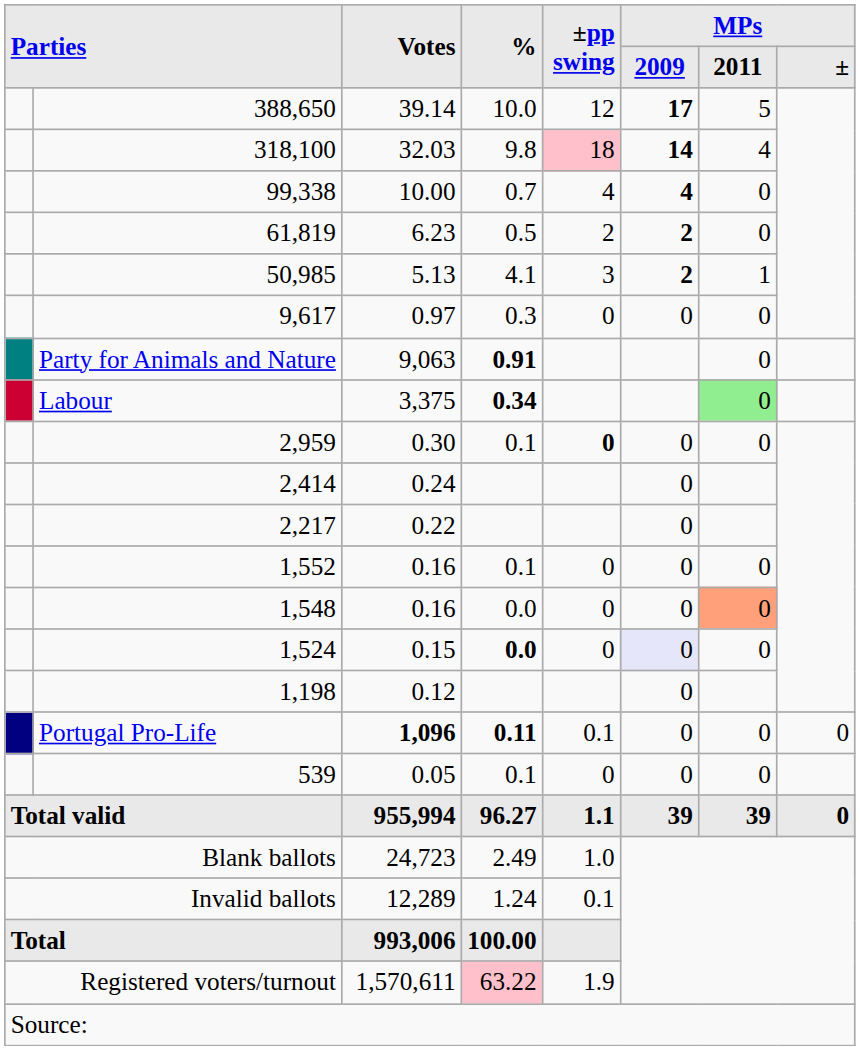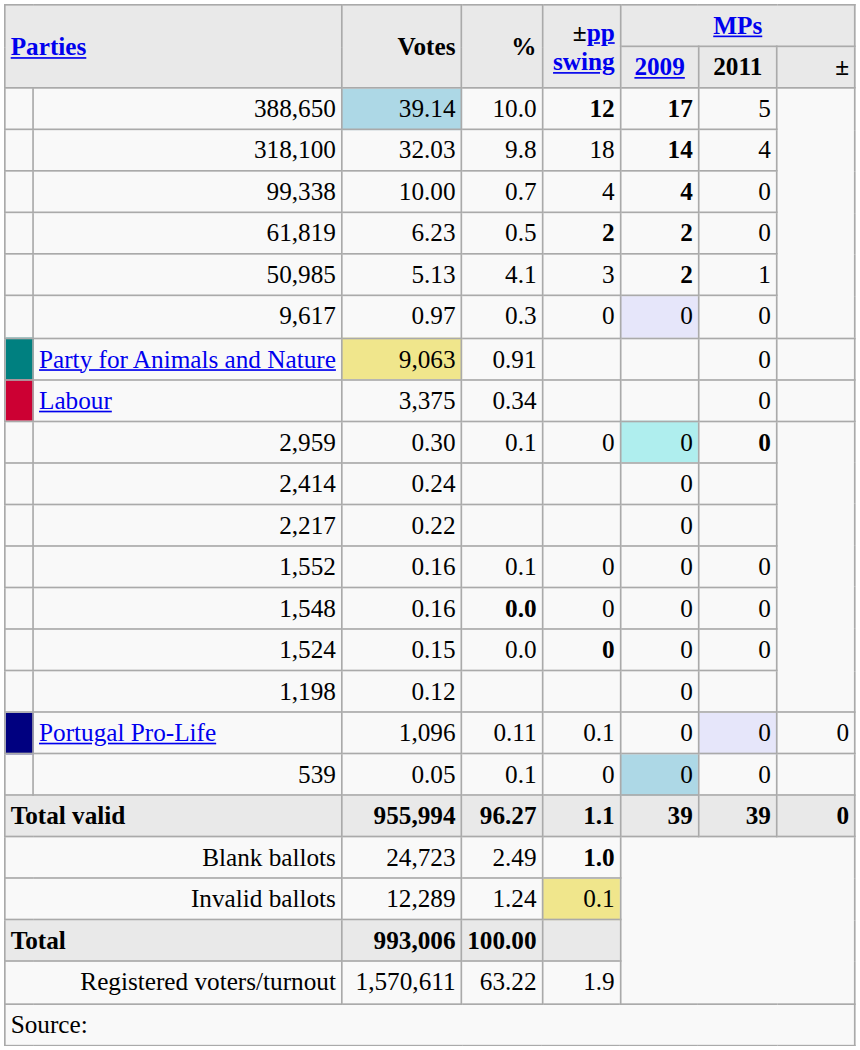(427, 108) no background -> (427, 108) lightblue background
(602, 108) normal -> (602, 108) bold
(602, 150) pink background -> (602, 150) no background
(608, 233) normal -> (608, 233) bold
(687, 316) no background -> (687, 316) lavender background
(427, 358) no background -> (427, 358) khaki background
(515, 358) bold -> (515, 358) normal
(515, 399) bold -> (515, 399) normal
(765, 399) lightgreen background -> (765, 399) no background
(608, 441) bold -> (608, 441) normal
(687, 441) no background -> (687, 441) paleturquoise background
(765, 441) normal -> (765, 441) bold
(521, 607) normal -> (521, 607) bold
(765, 607) lightsalmon background -> (765, 607) no background
(521, 649) bold -> (521, 649) normal
(608, 649) normal -> (608, 649) bold
(687, 649) lavender background -> (687, 649) no background
(427, 732) bold -> (427, 732) normal
(515, 732) bold -> (515, 732) normal
(765, 732) no background -> (765, 732) lavender background
(687, 774) no background -> (687, 774) lightblue background
(599, 857) normal -> (599, 857) bold
(599, 899) no background -> (599, 899) khaki background
(508, 982) pink background -> (508, 982) no background
